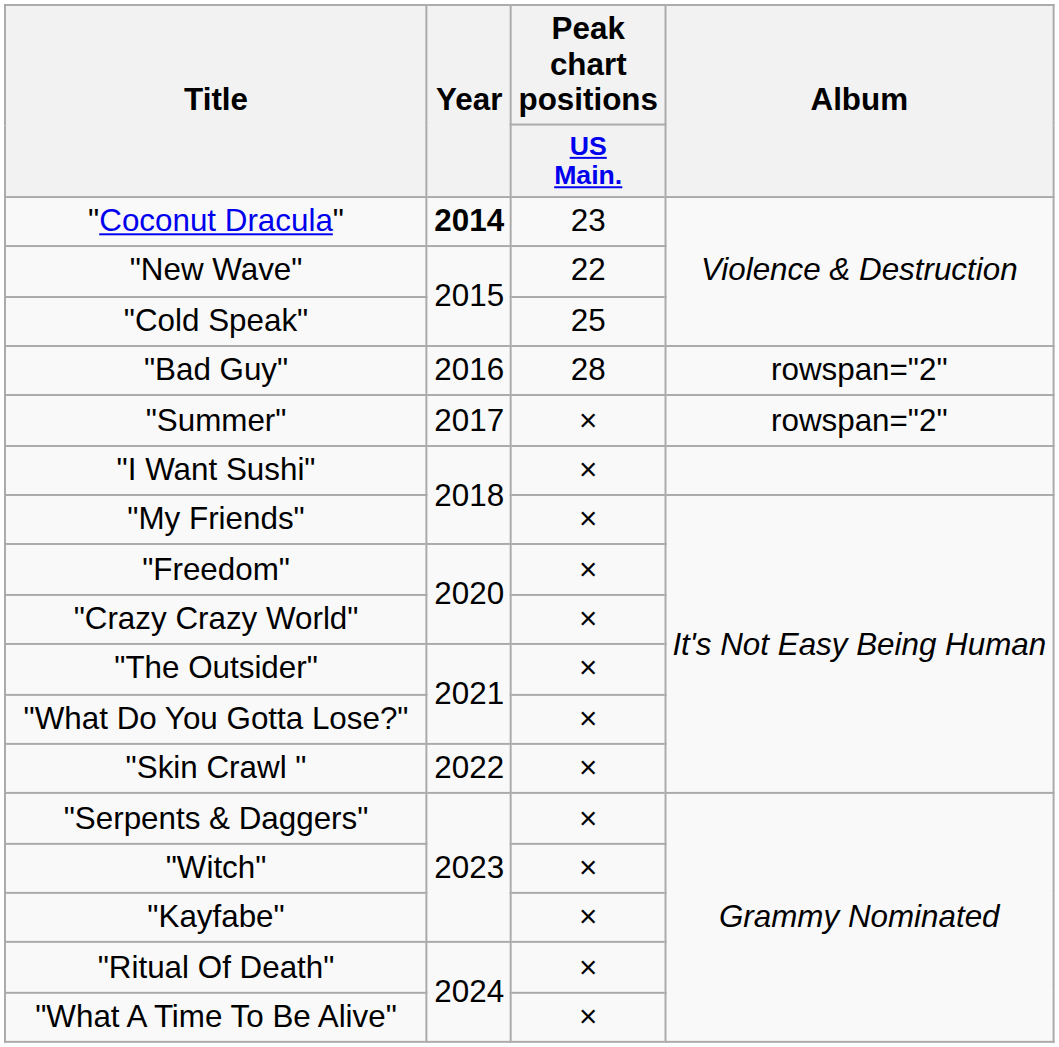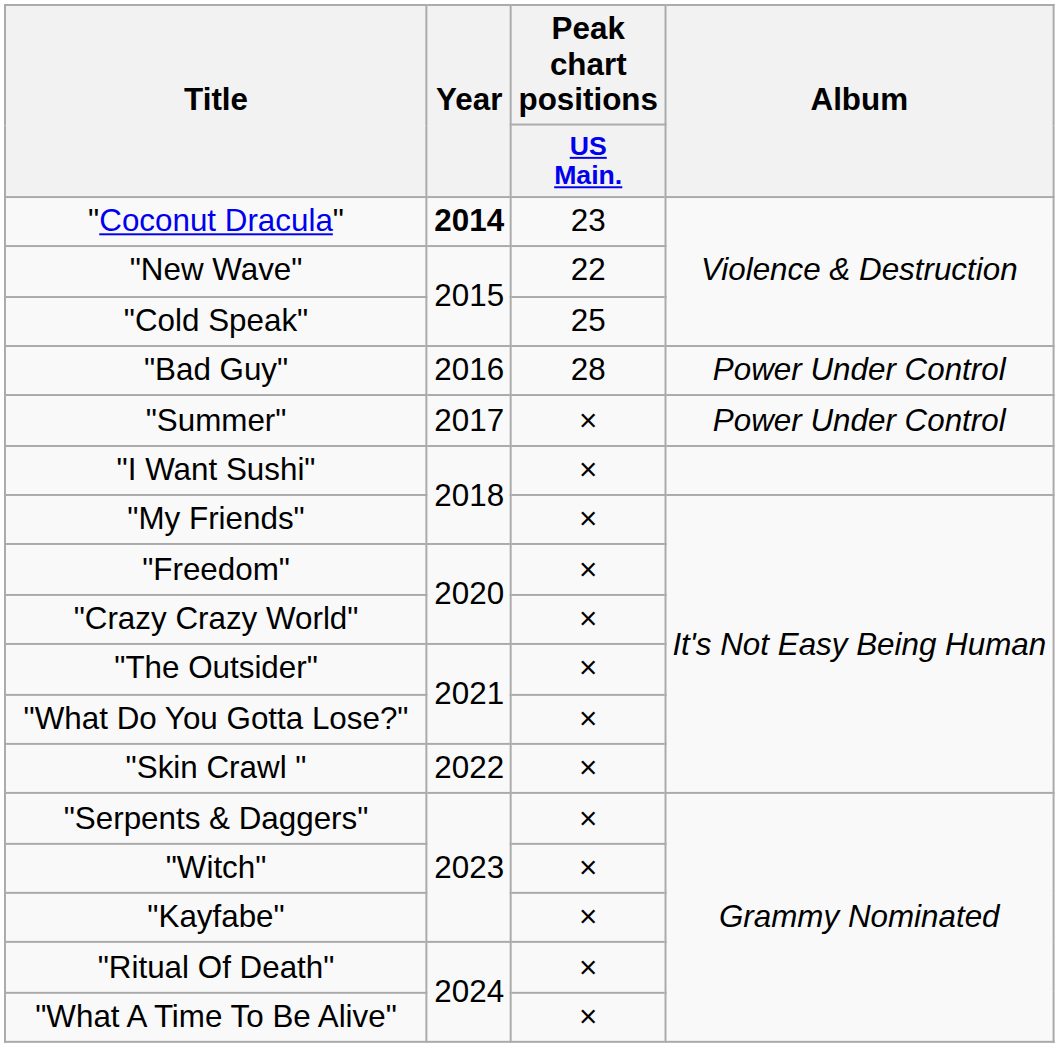(859, 370) rowspan="2" -> (859, 370) Power Under Control
(859, 420) rowspan="2" -> (859, 420) Power Under Control
